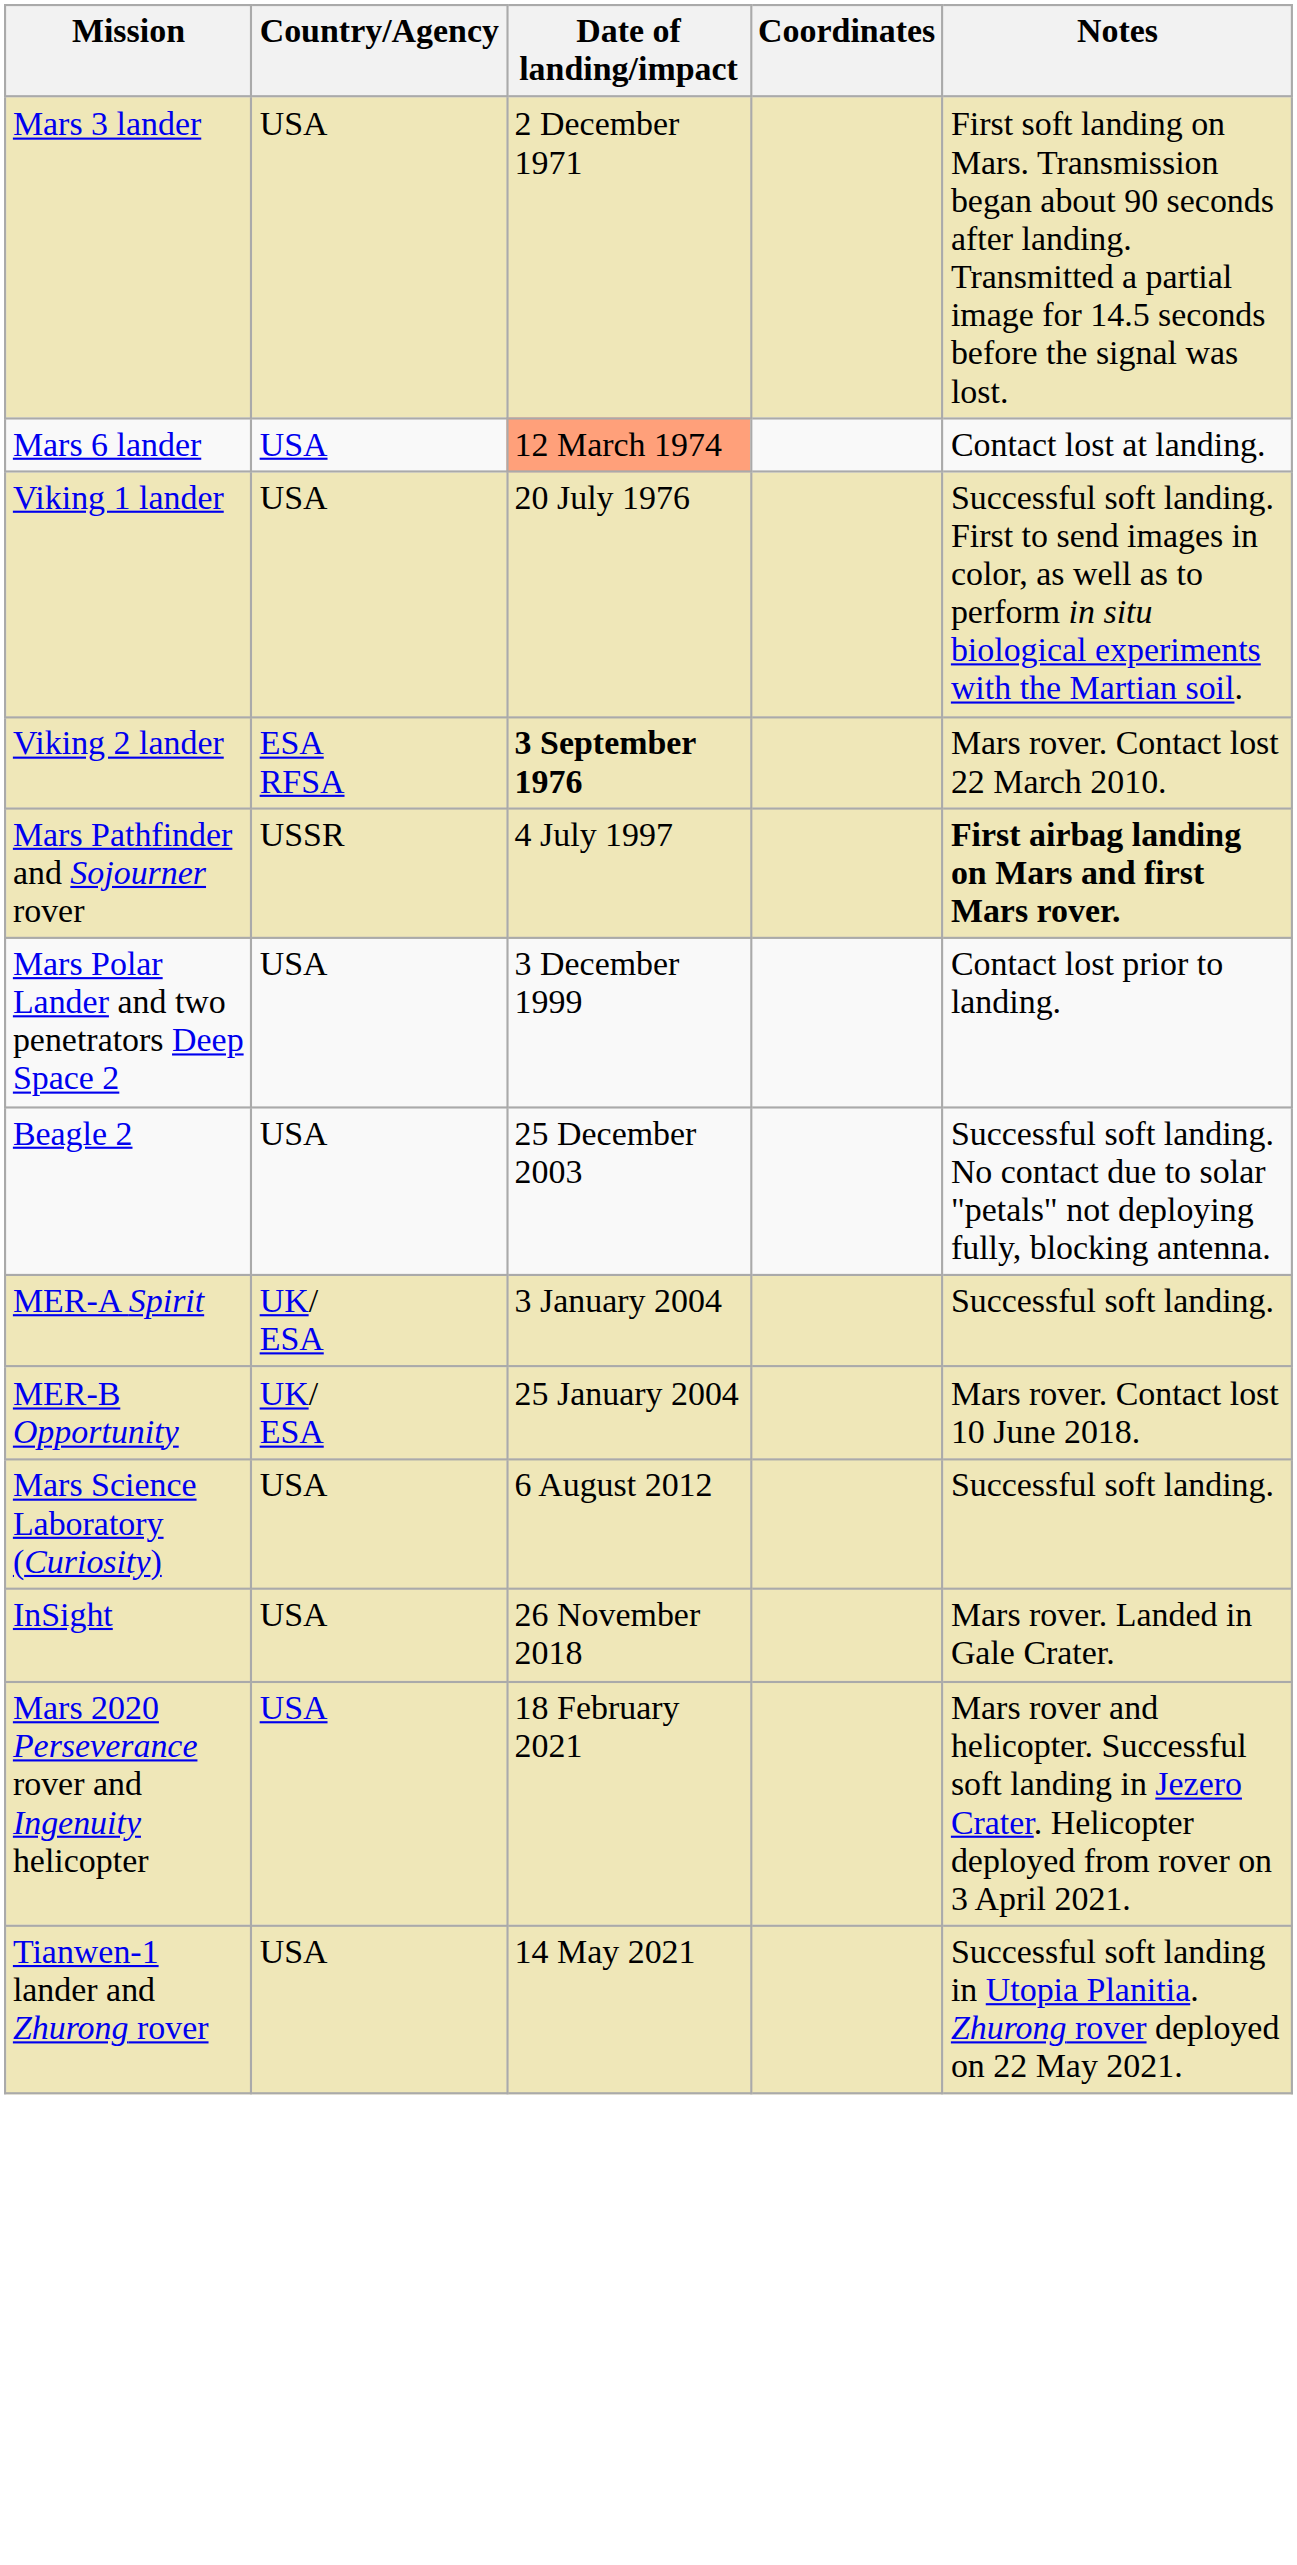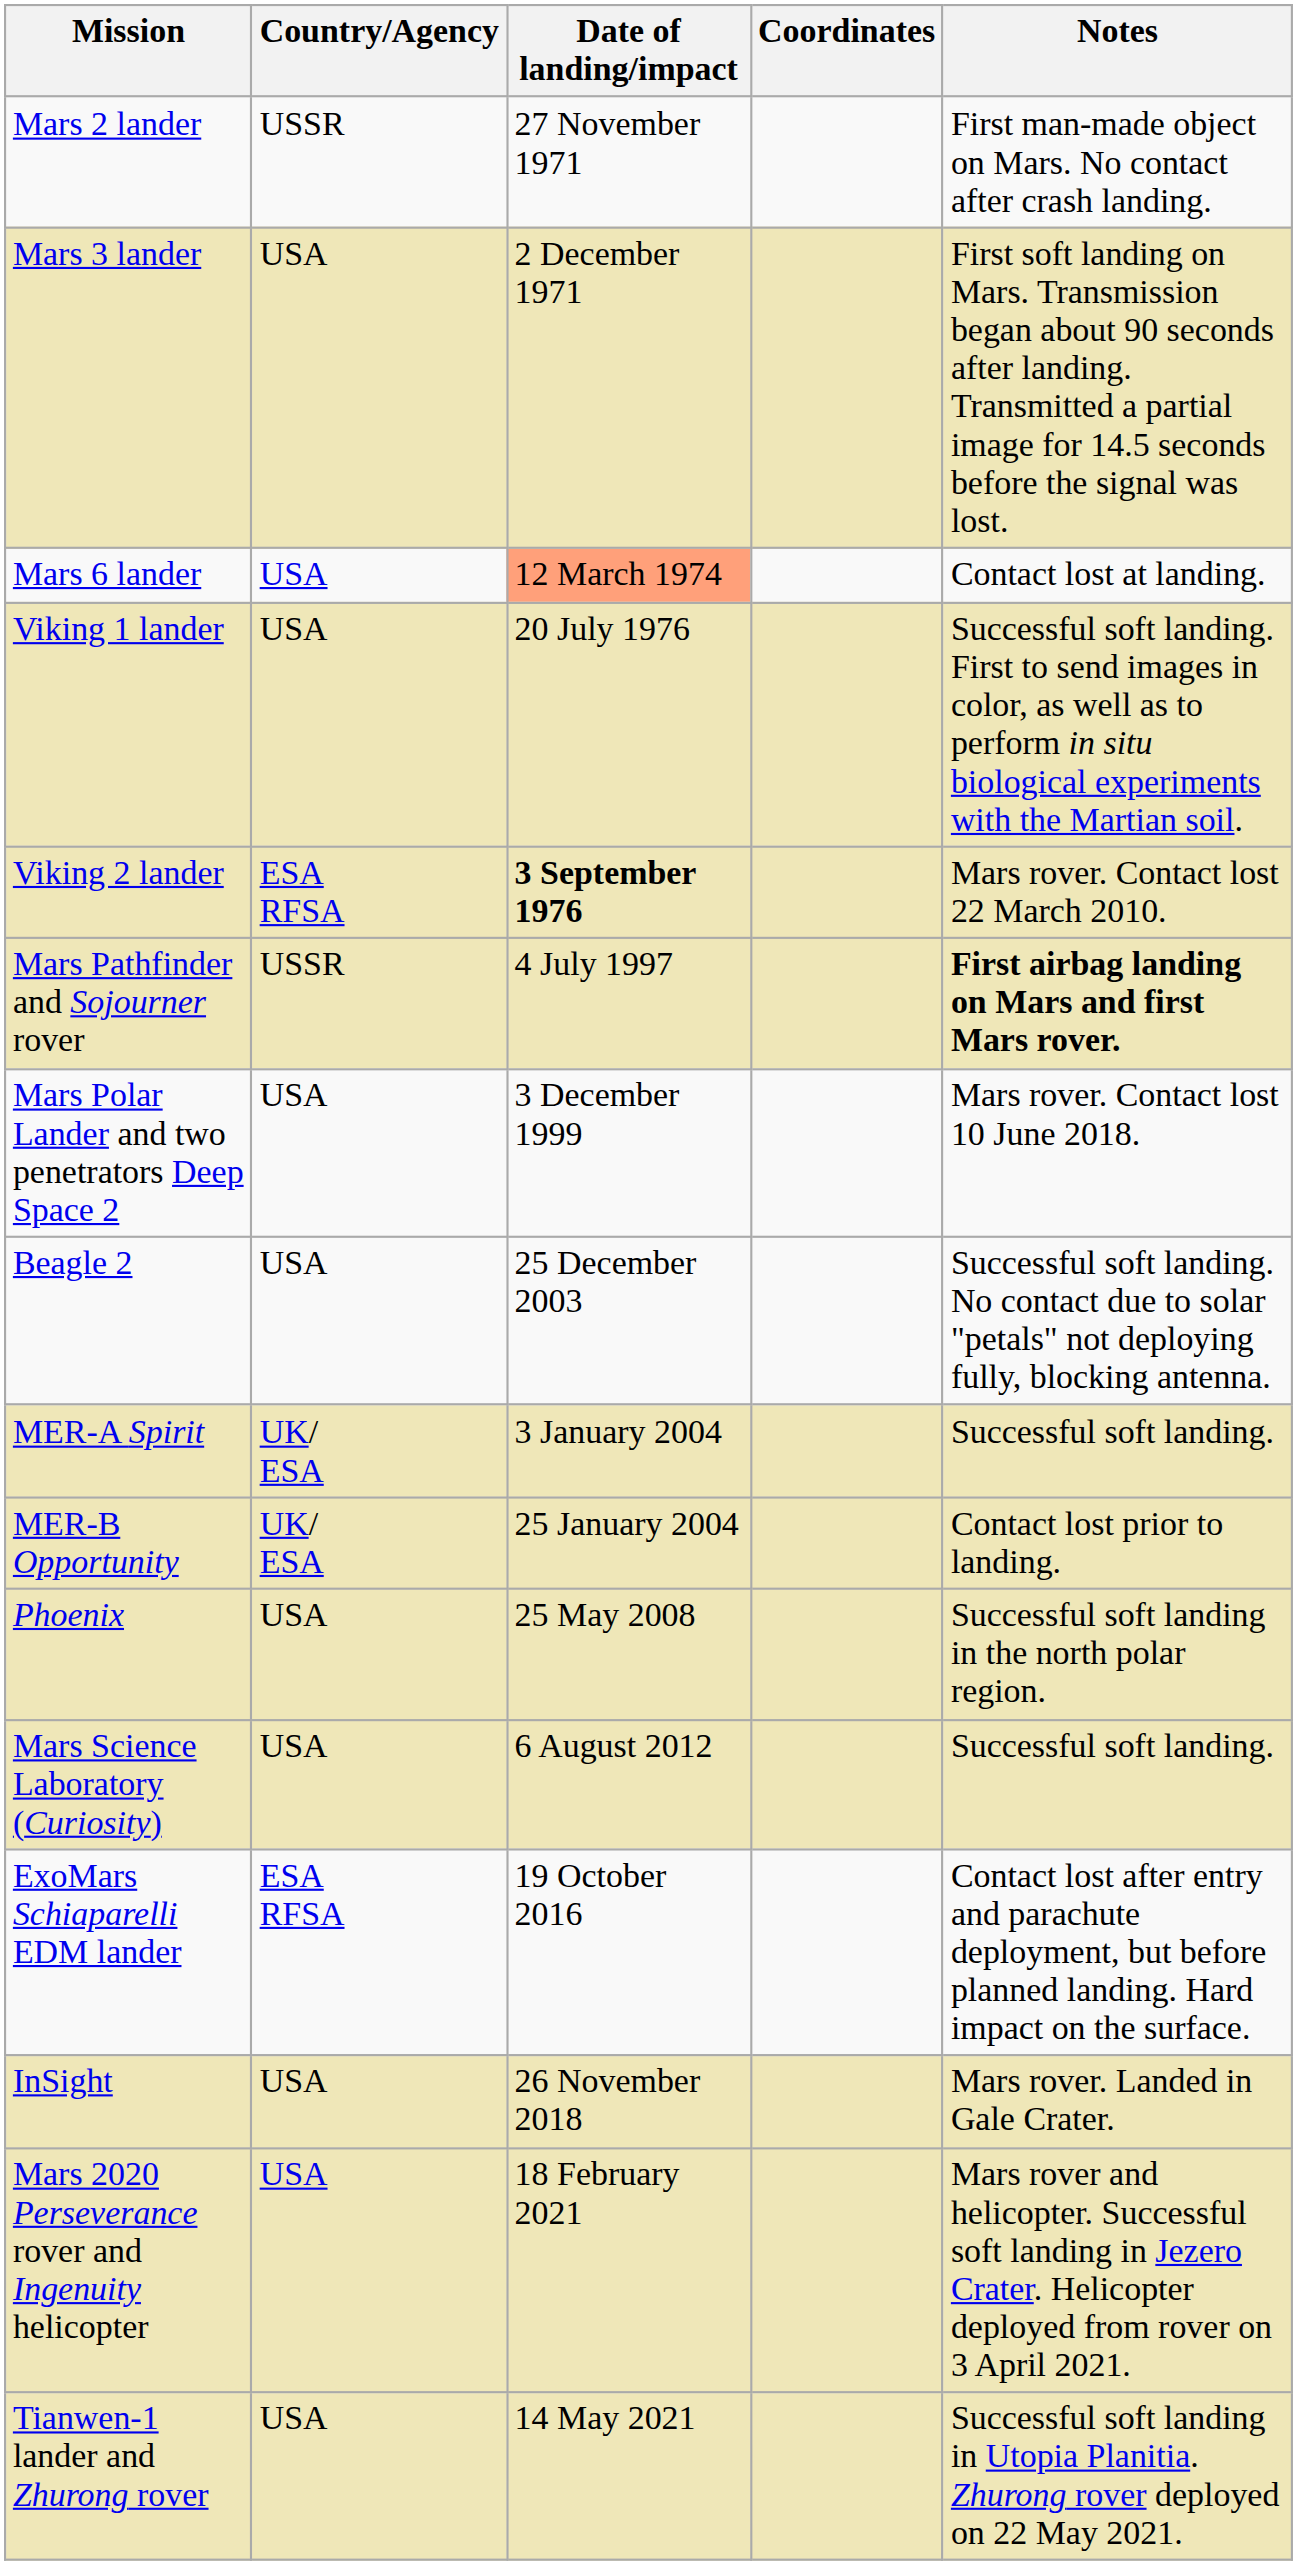+ row: (107, 123)
(1087, 983) Contact lost prior to landing. -> (1115, 1113) Mars rover. Contact lost 10 June 2018.
(1115, 1412) Mars rover. Contact lost 10 June 2018. -> (1087, 1542) Contact lost prior to landing.
+ row: (68, 1615)
+ row: (97, 1913)
